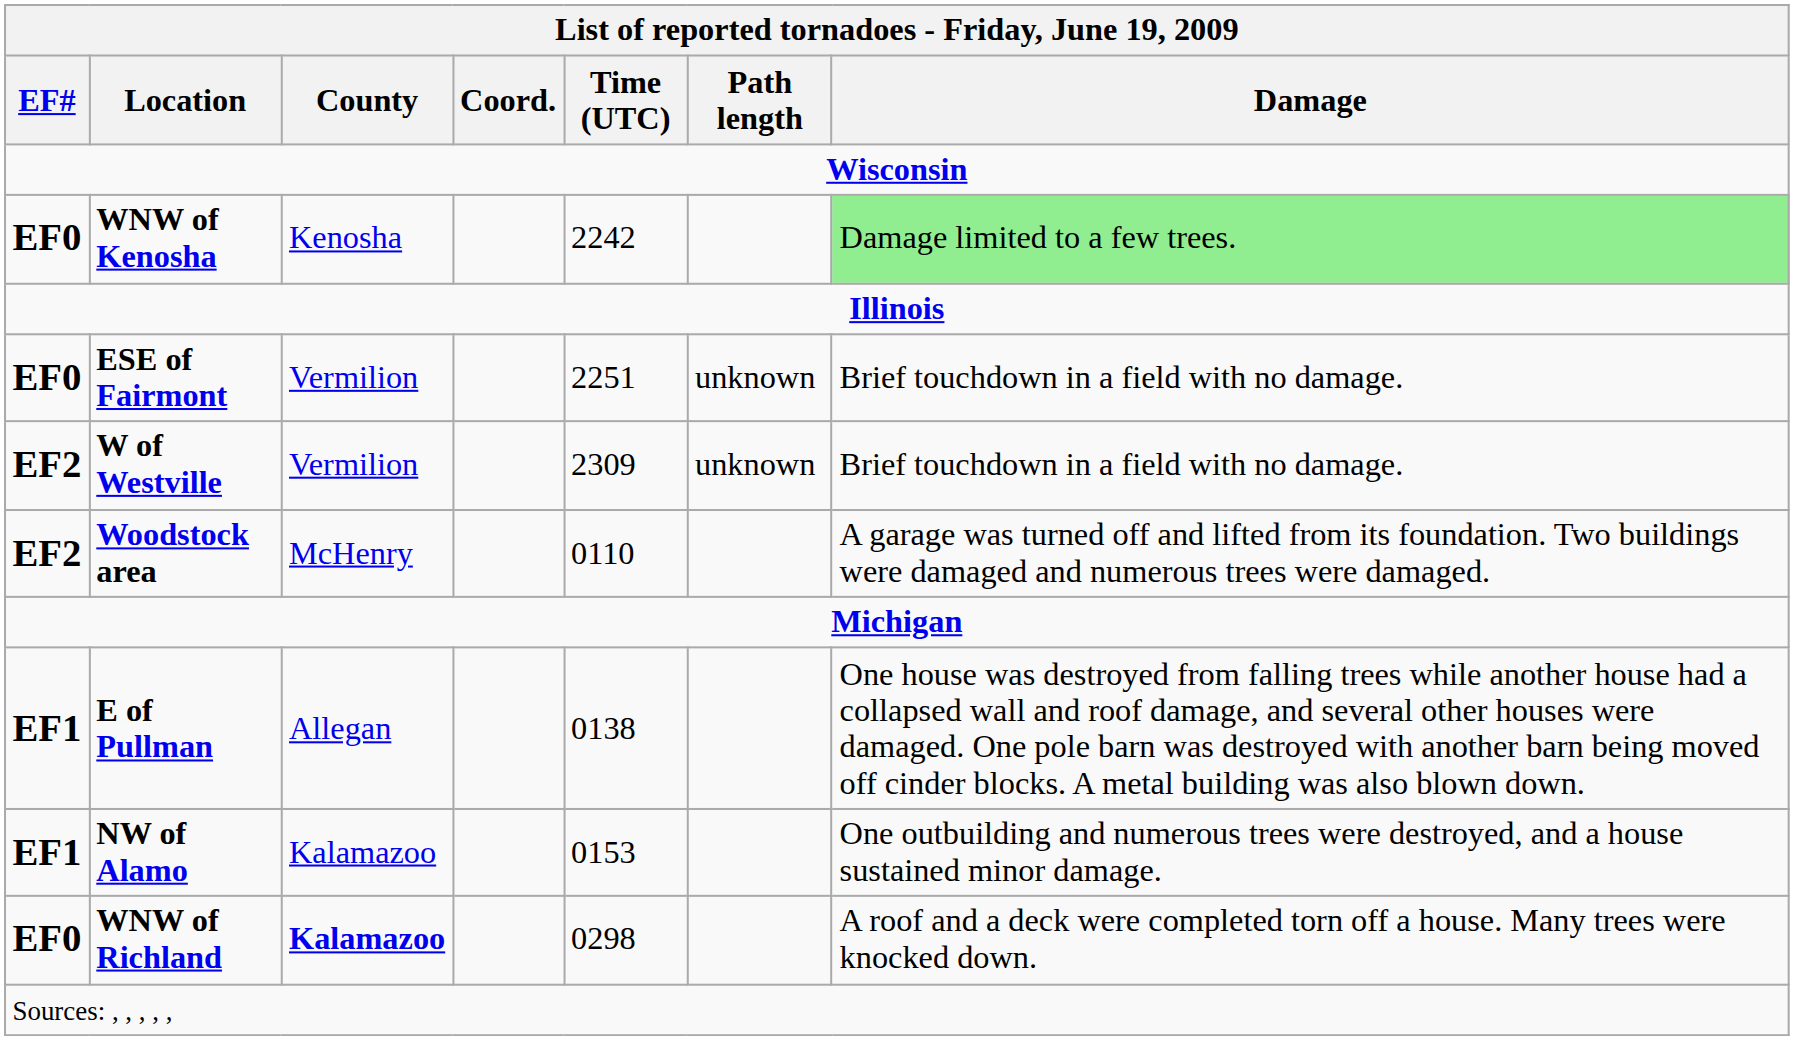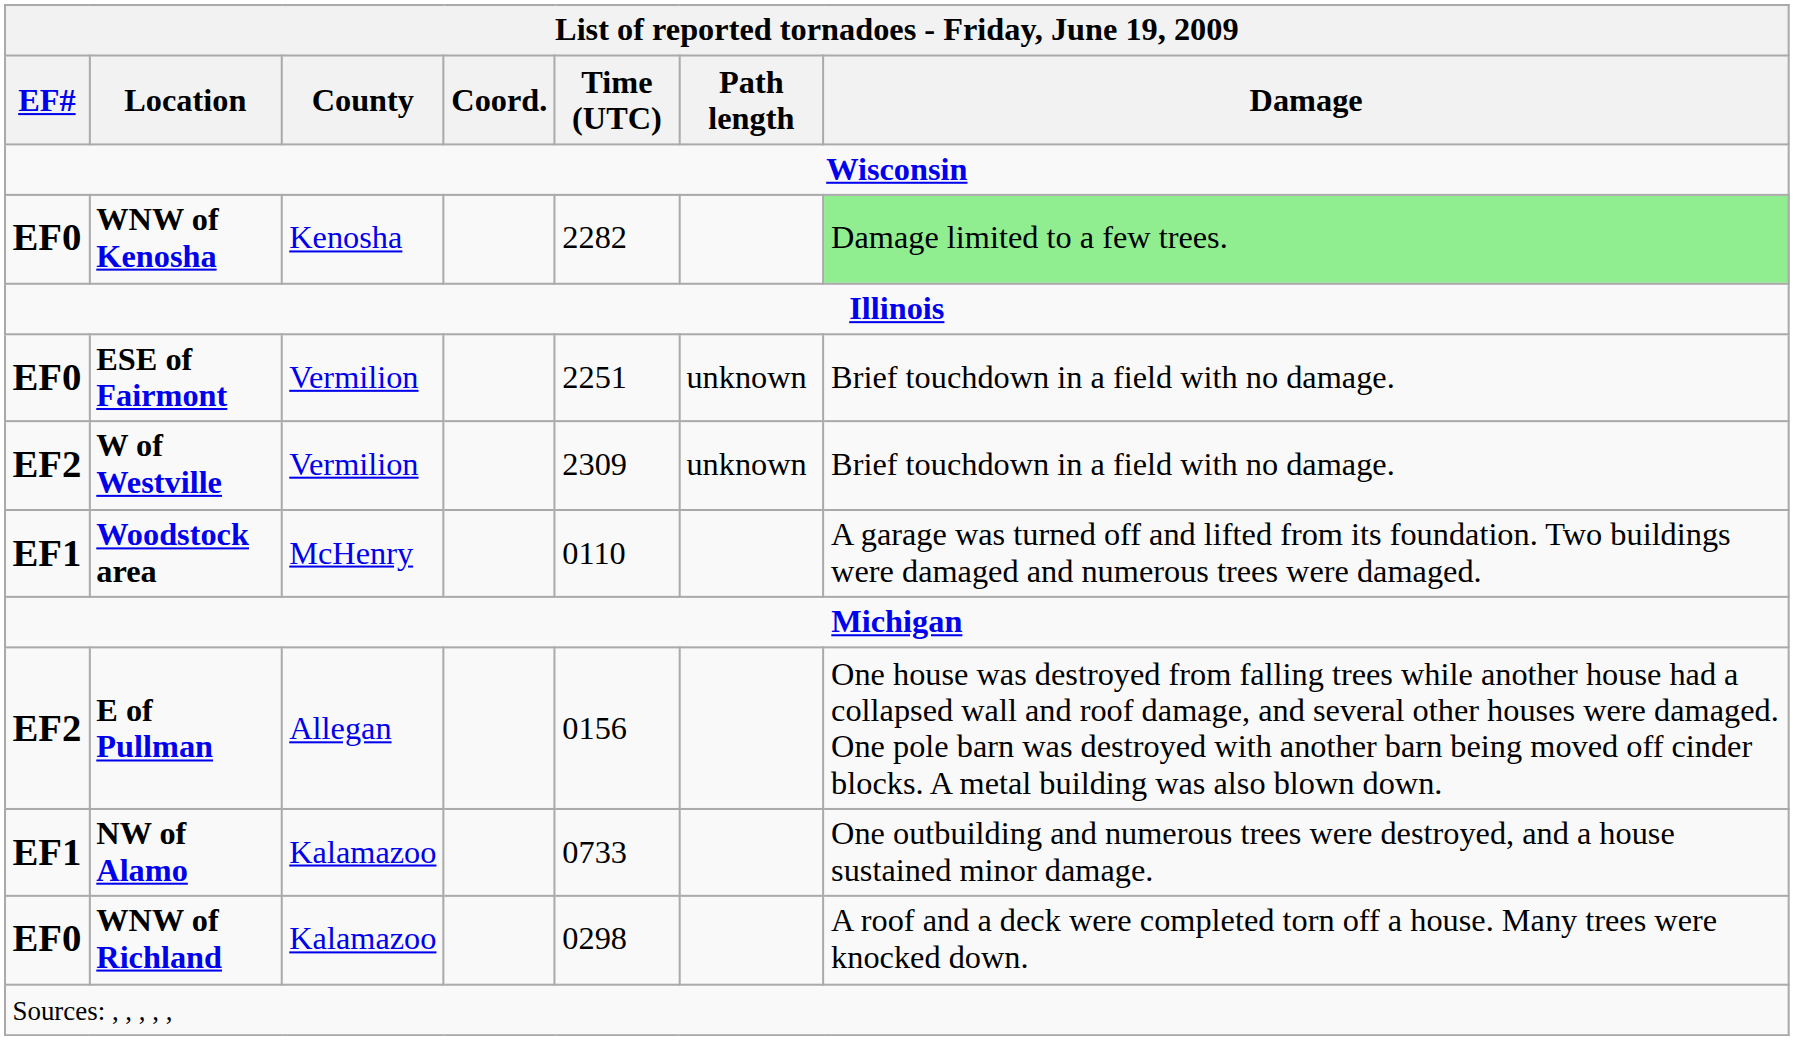(603, 238) 2242 -> (595, 238) 2282
(47, 552) EF2 -> (47, 552) EF1
(47, 727) EF1 -> (47, 727) EF2
(603, 727) 0138 -> (595, 727) 0156
(603, 851) 0153 -> (595, 851) 0733
(367, 939) bold -> (363, 939) normal
